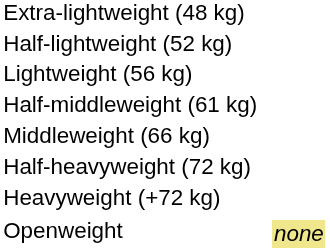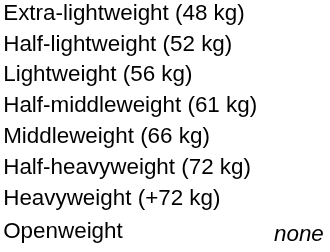(299, 233) khaki background -> (299, 233) no background
